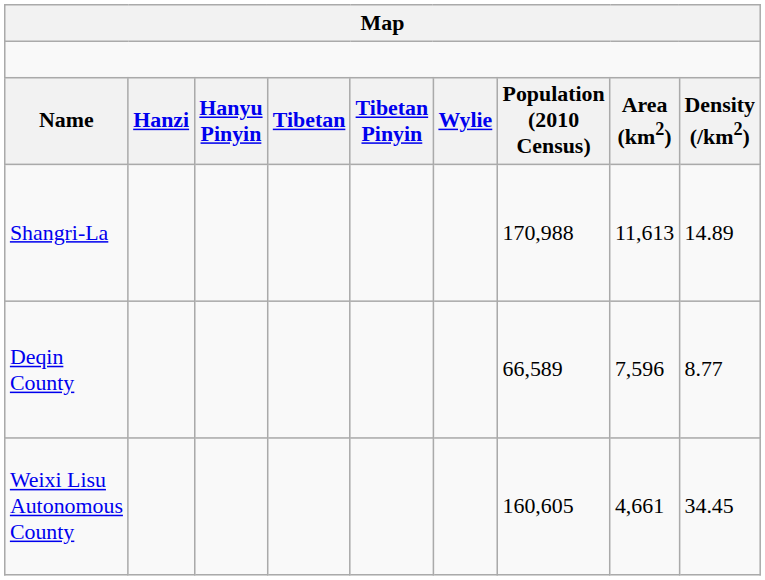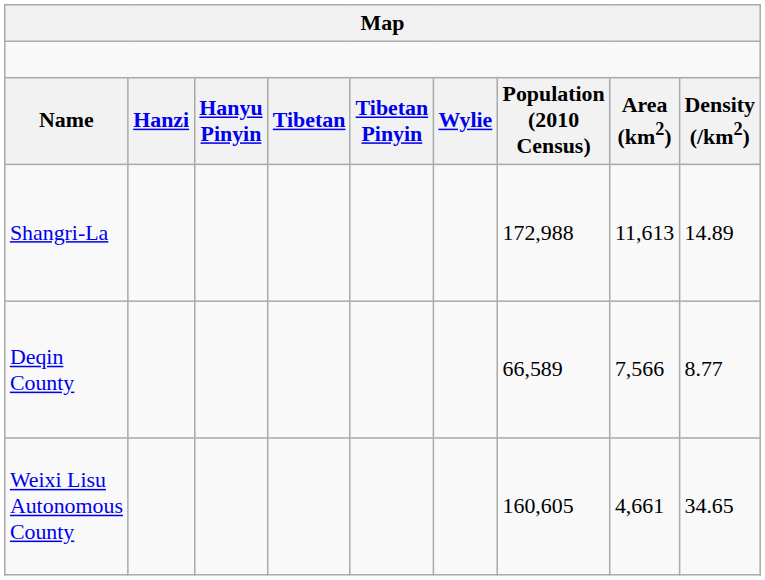(538, 233) 170,988 -> (538, 233) 172,988
(640, 370) 7,596 -> (640, 370) 7,566
(709, 506) 34.45 -> (709, 506) 34.65
